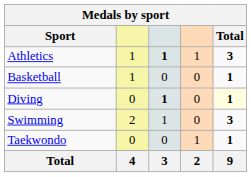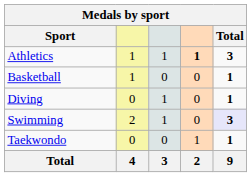(164, 57) bold -> (164, 57) normal
(197, 57) normal -> (197, 57) bold
(164, 98) bold -> (164, 98) normal
(230, 98) lightyellow background -> (230, 98) no background
(230, 119) no background -> (230, 119) lavender background
